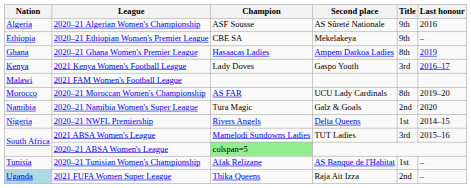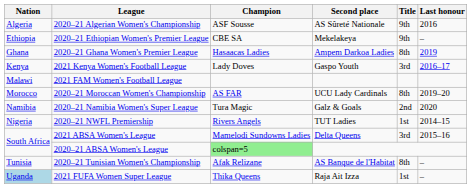(337, 121) Delta Queens -> (335, 121) TUT Ladies
(335, 135) TUT Ladies -> (337, 135) Delta Queens
(404, 162) 1st -> (404, 162) 8th
(405, 176) 2nd -> (404, 176) 1st
